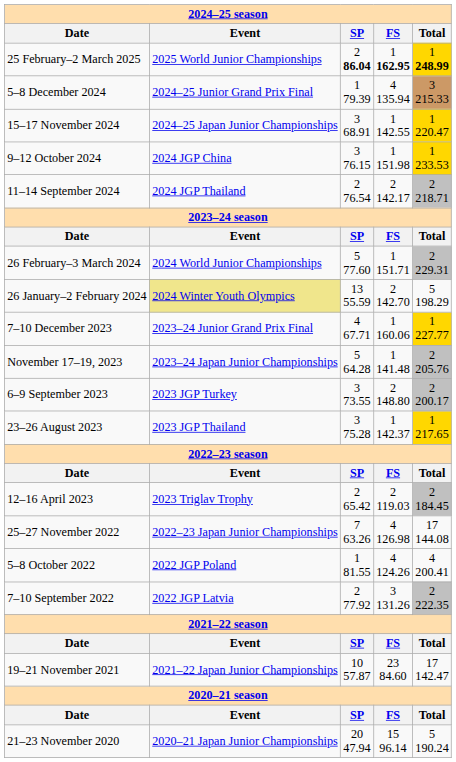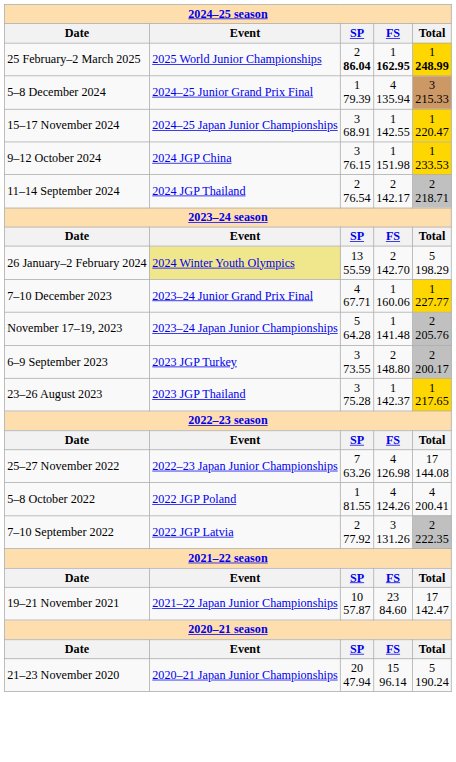- row: (74, 262)
- row: (50, 499)
